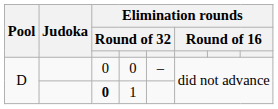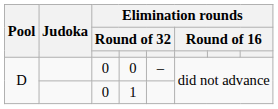(105, 92) bold -> (105, 92) normal
